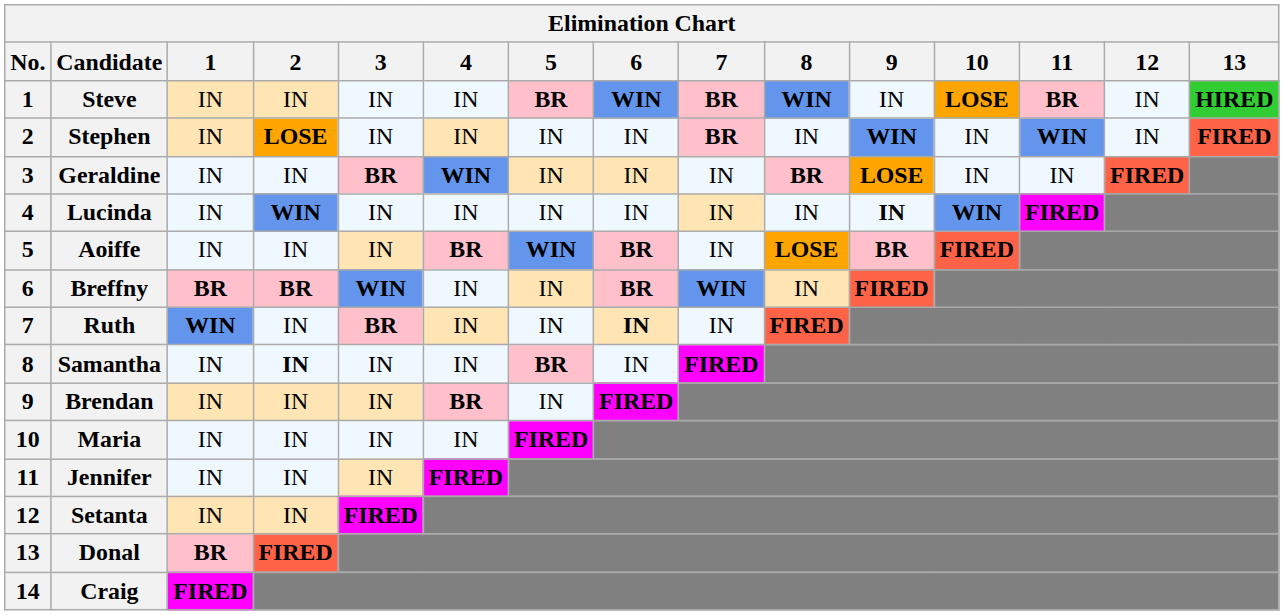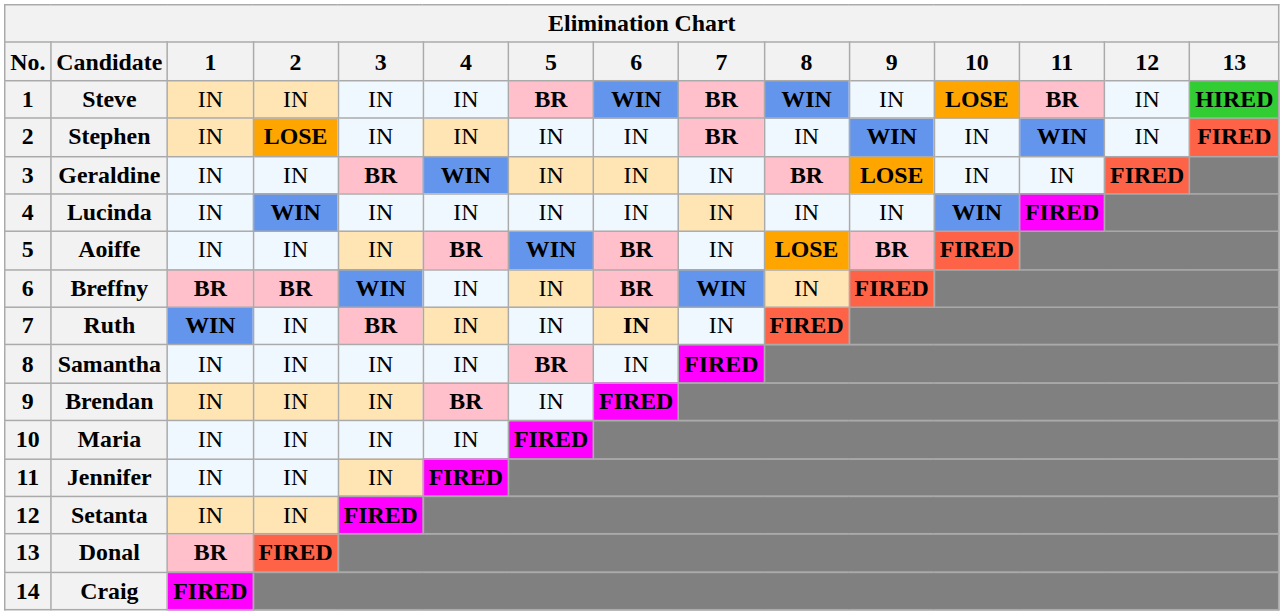(892, 212) bold -> (892, 212) normal
(296, 363) bold -> (296, 363) normal
